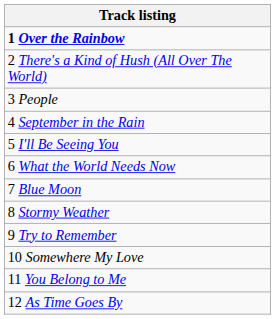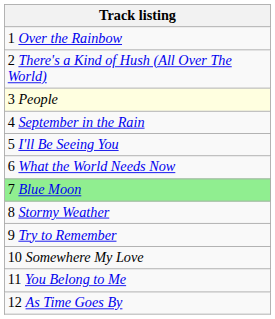(66, 38) bold -> (65, 38) normal
(33, 99) no background -> (33, 99) lightyellow background
(45, 189) no background -> (45, 189) lightgreen background
